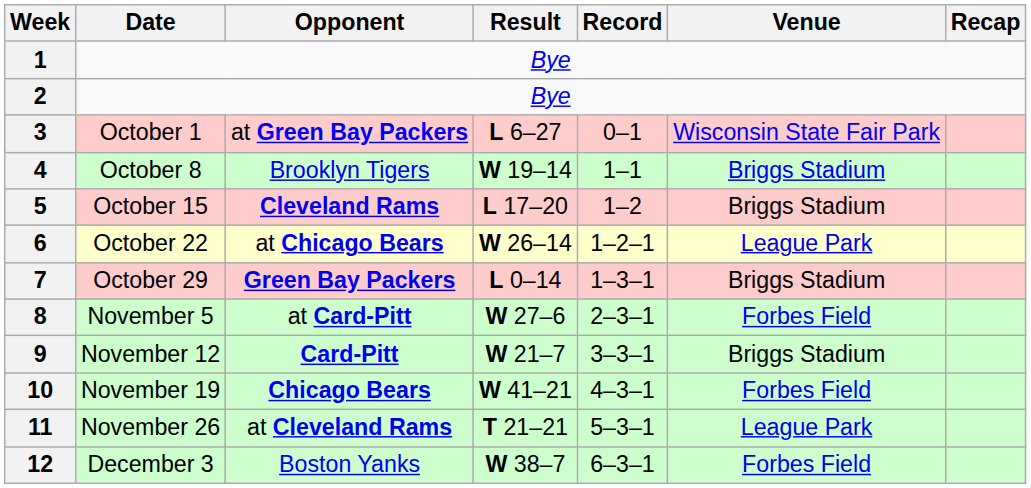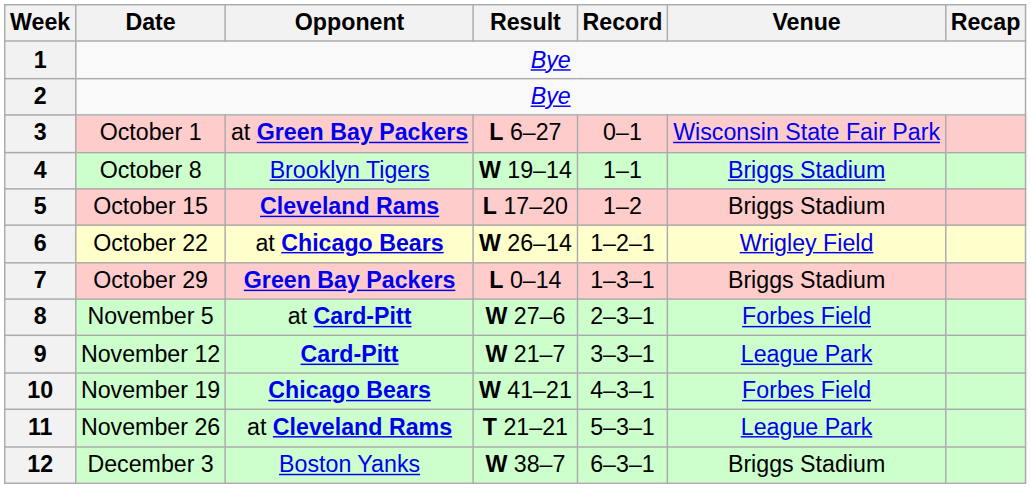(807, 243) League Park -> (807, 243) Wrigley Field
(807, 354) Briggs Stadium -> (807, 354) League Park
(807, 464) Forbes Field -> (807, 464) Briggs Stadium
